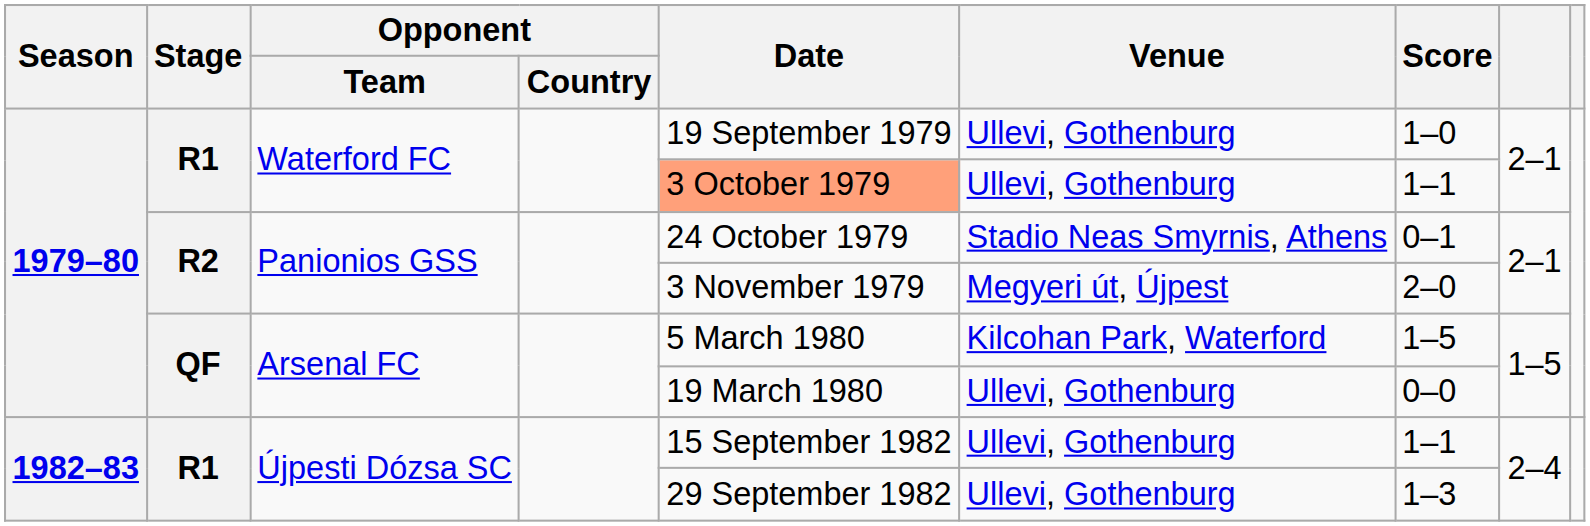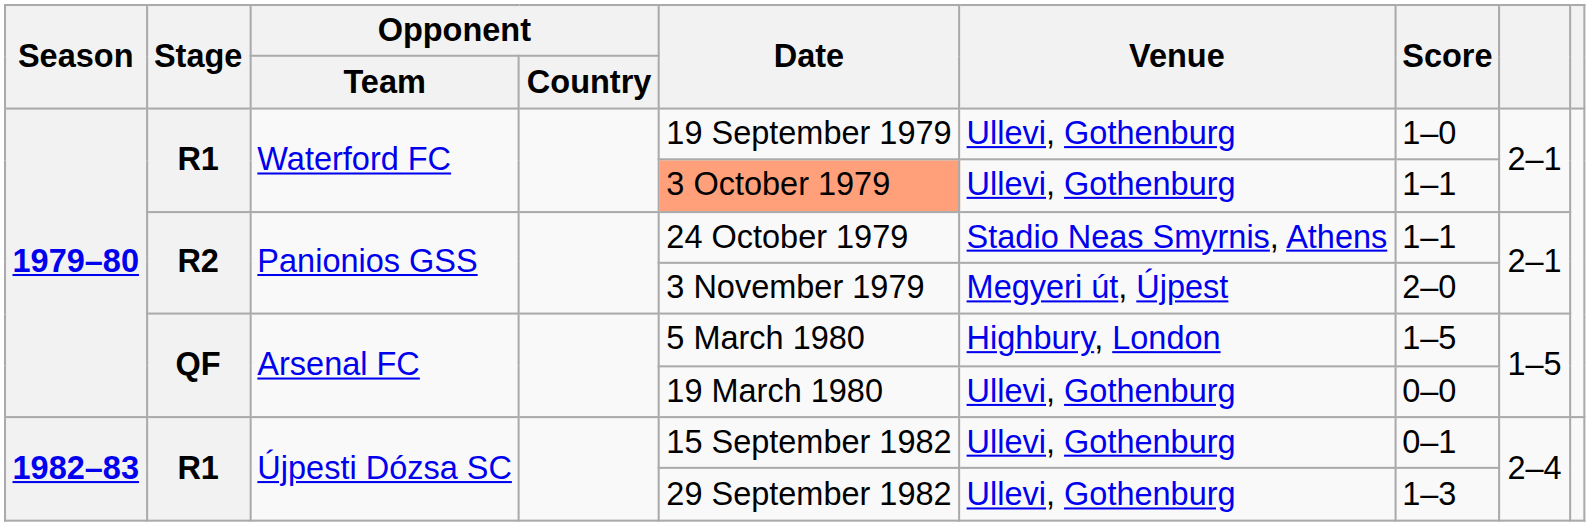(1429, 236) 0–1 -> (1429, 236) 1–1
(1147, 339) Kilcohan Park, Waterford -> (1094, 339) Highbury, London
(1429, 442) 1–1 -> (1429, 442) 0–1
